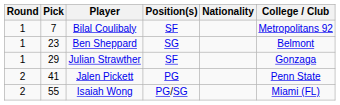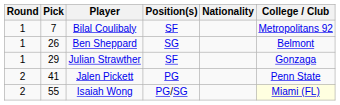(54, 44) 23 -> (54, 44) 26
(296, 92) no background -> (296, 92) lightyellow background
